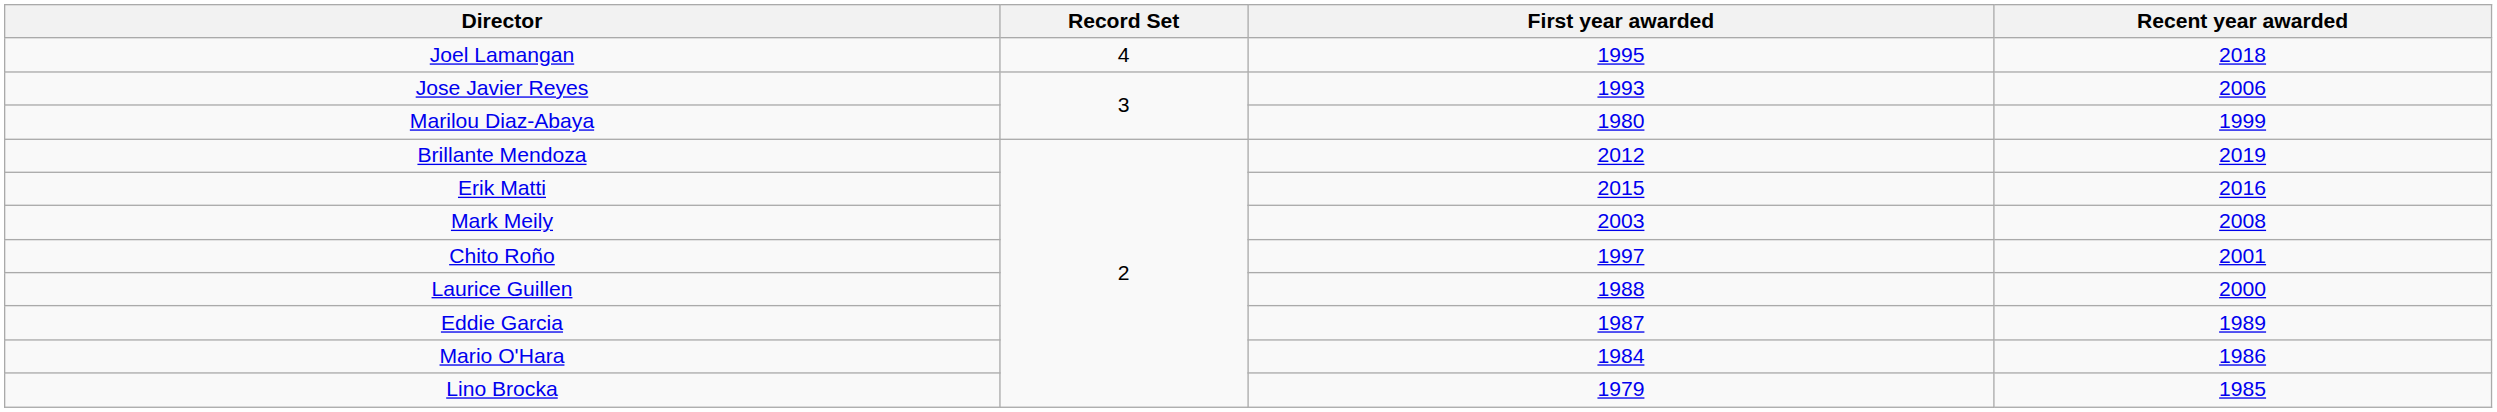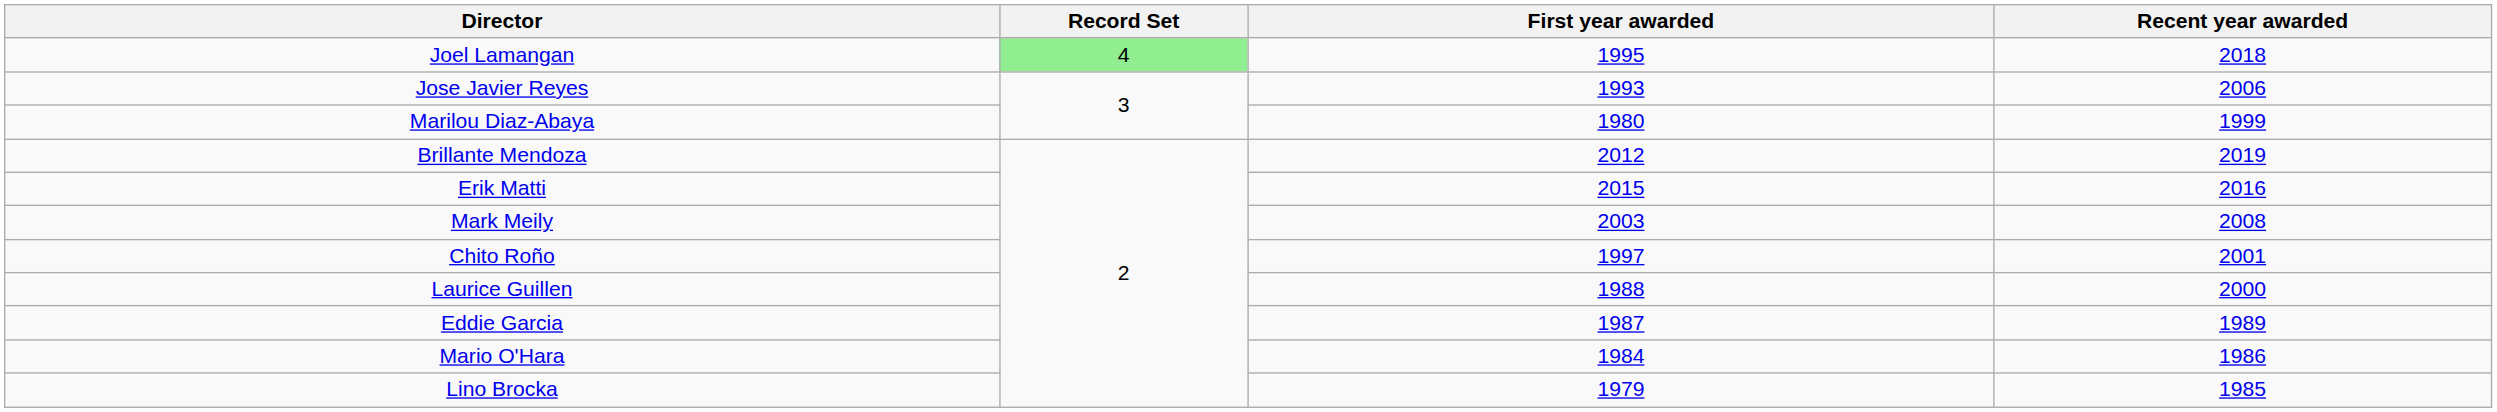(1124, 54) no background -> (1124, 54) lightgreen background
